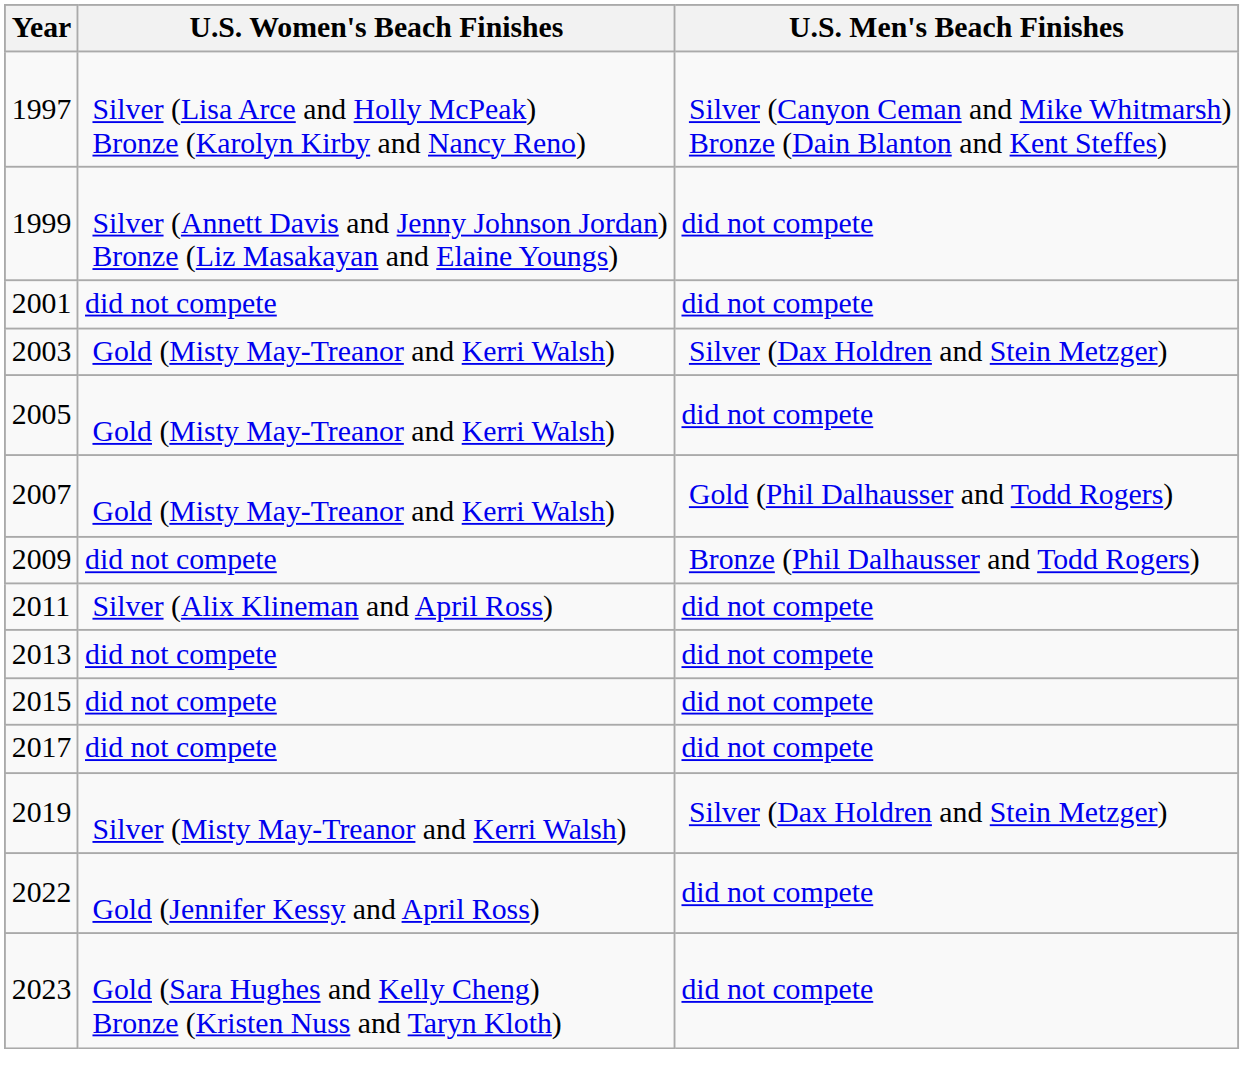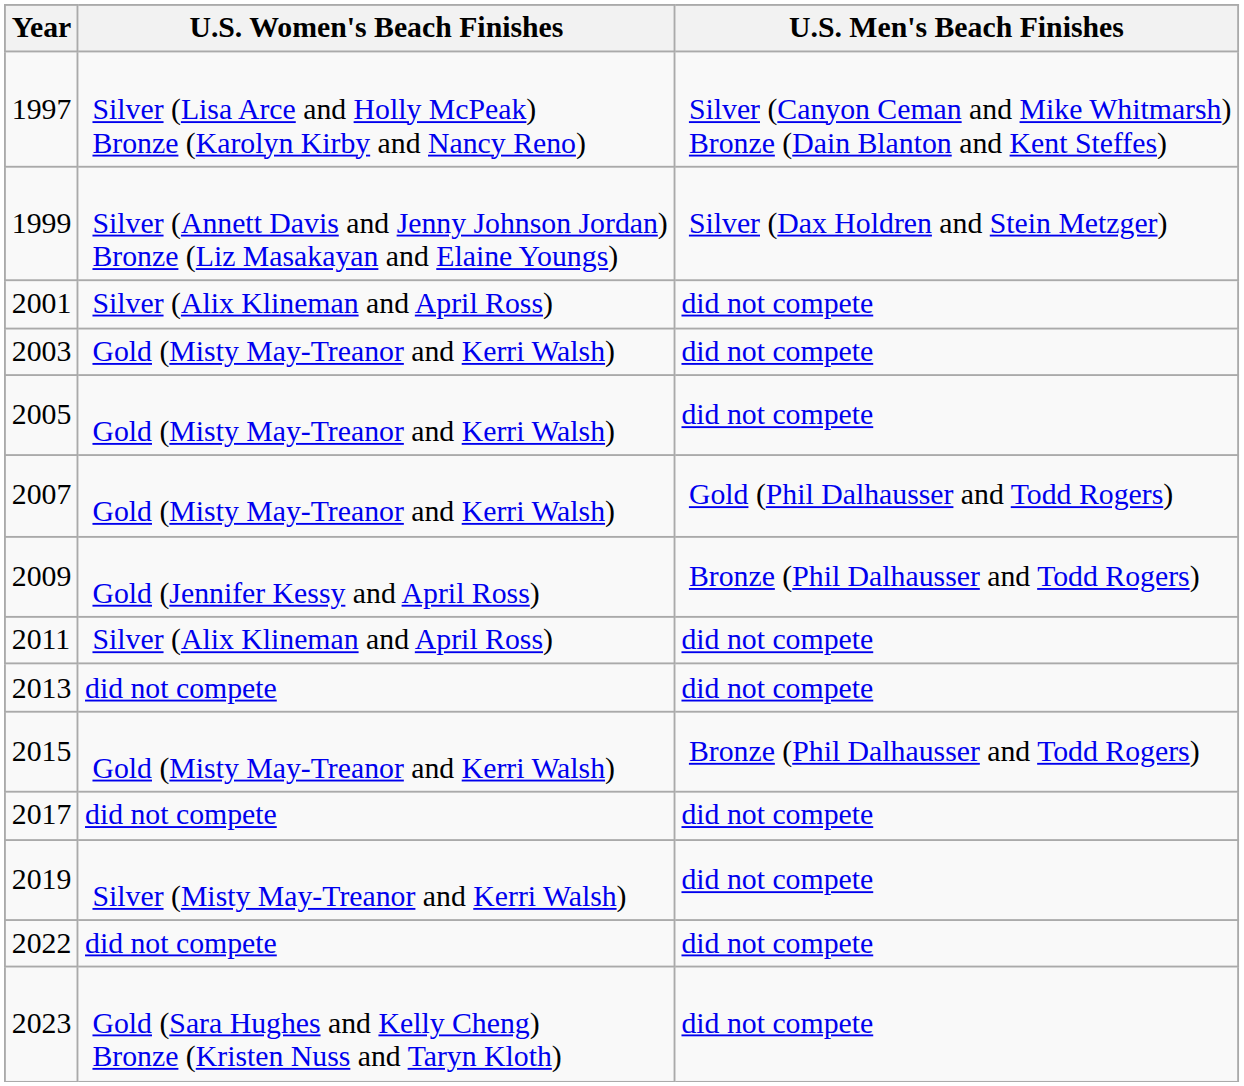(777, 222) did not compete -> (924, 222) Silver (Dax Holdren and Stein Metzger)
(181, 303) did not compete -> (319, 303) Silver (Alix Klineman and April Ross)
(924, 350) Silver (Dax Holdren and Stein Metzger) -> (777, 350) did not compete
(181, 559) did not compete -> (312, 592) Gold (Jennifer Kessy and April Ross)
(181, 700) did not compete -> (350, 767) Gold (Misty May-Treanor and Kerri Walsh)
(777, 700) did not compete -> (941, 751) Bronze (Phil Dalhausser and Todd Rogers)
(924, 812) Silver (Dax Holdren and Stein Metzger) -> (777, 879) did not compete
(312, 909) Gold (Jennifer Kessy and April Ross) -> (181, 942) did not compete
